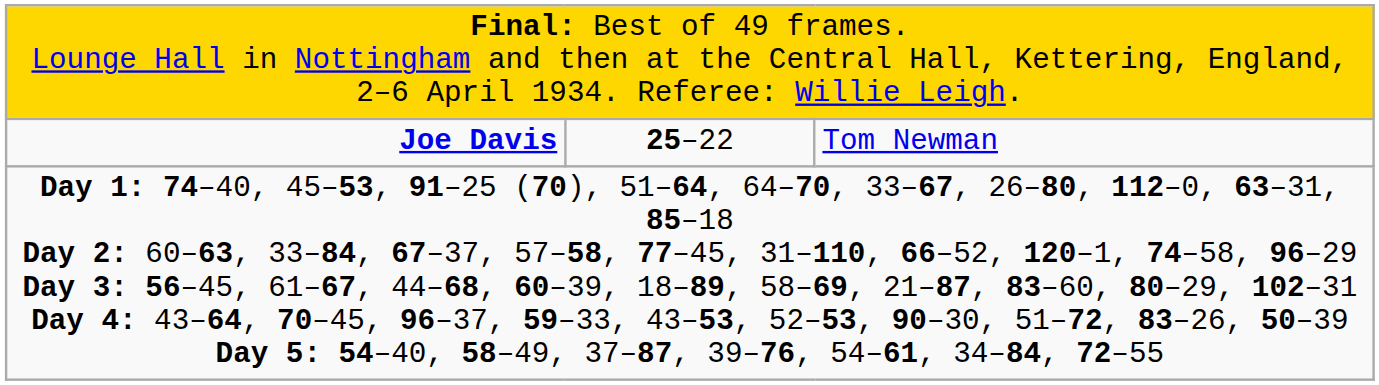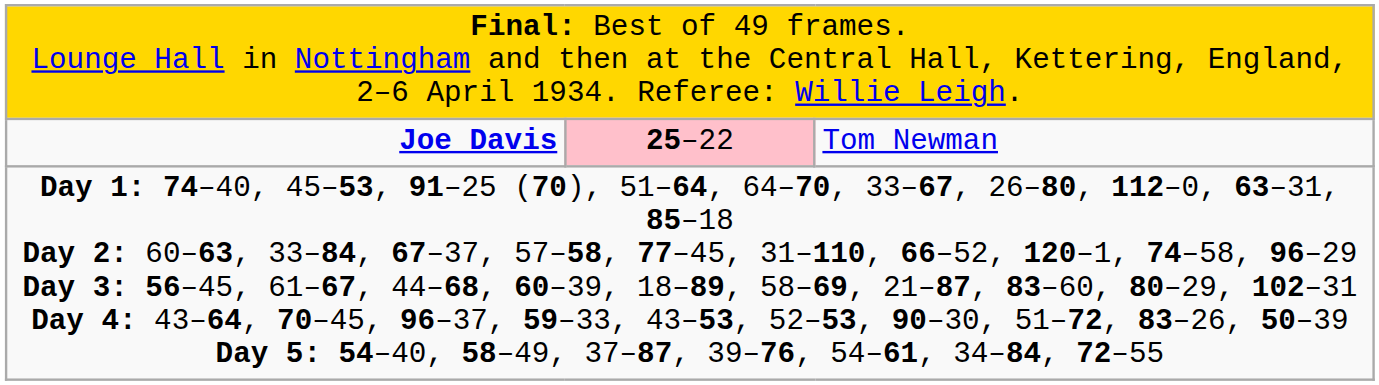(690, 143) no background -> (690, 143) pink background
